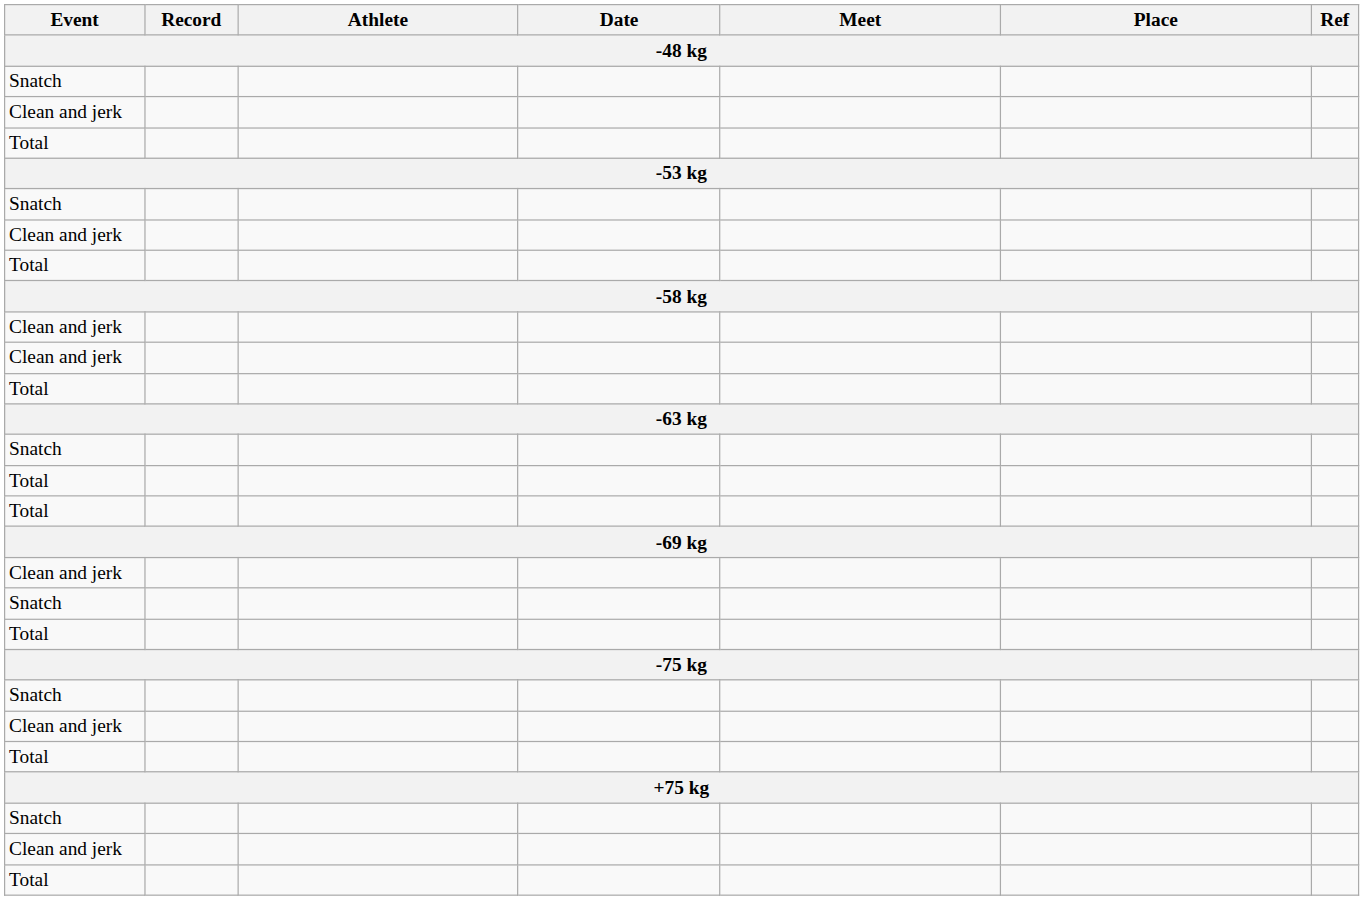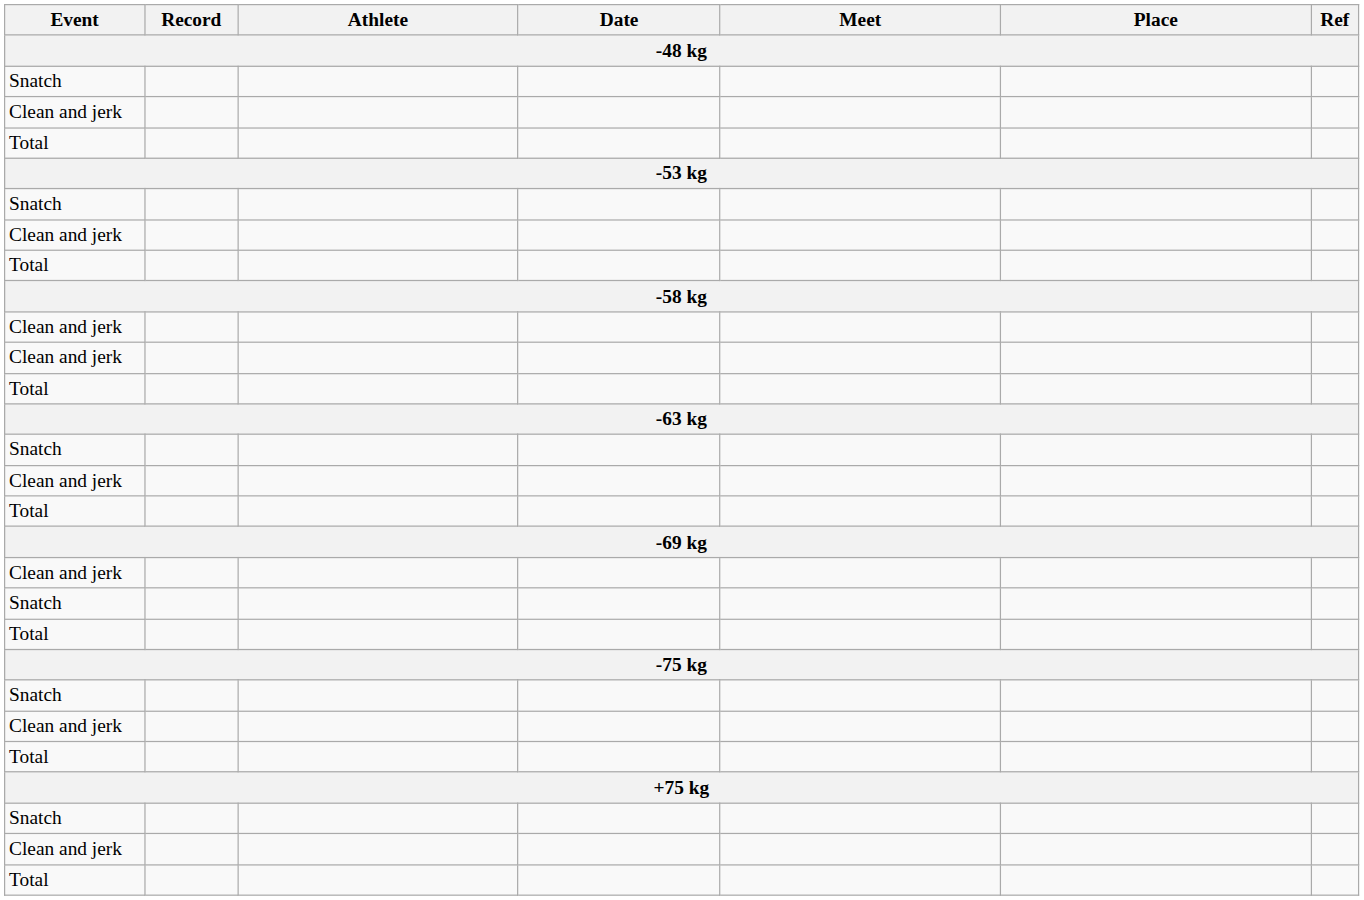(29, 480) Total -> (66, 480) Clean and jerk
